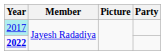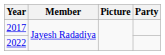(16, 27) paleturquoise background -> (16, 27) no background
(16, 43) bold -> (16, 43) normal
